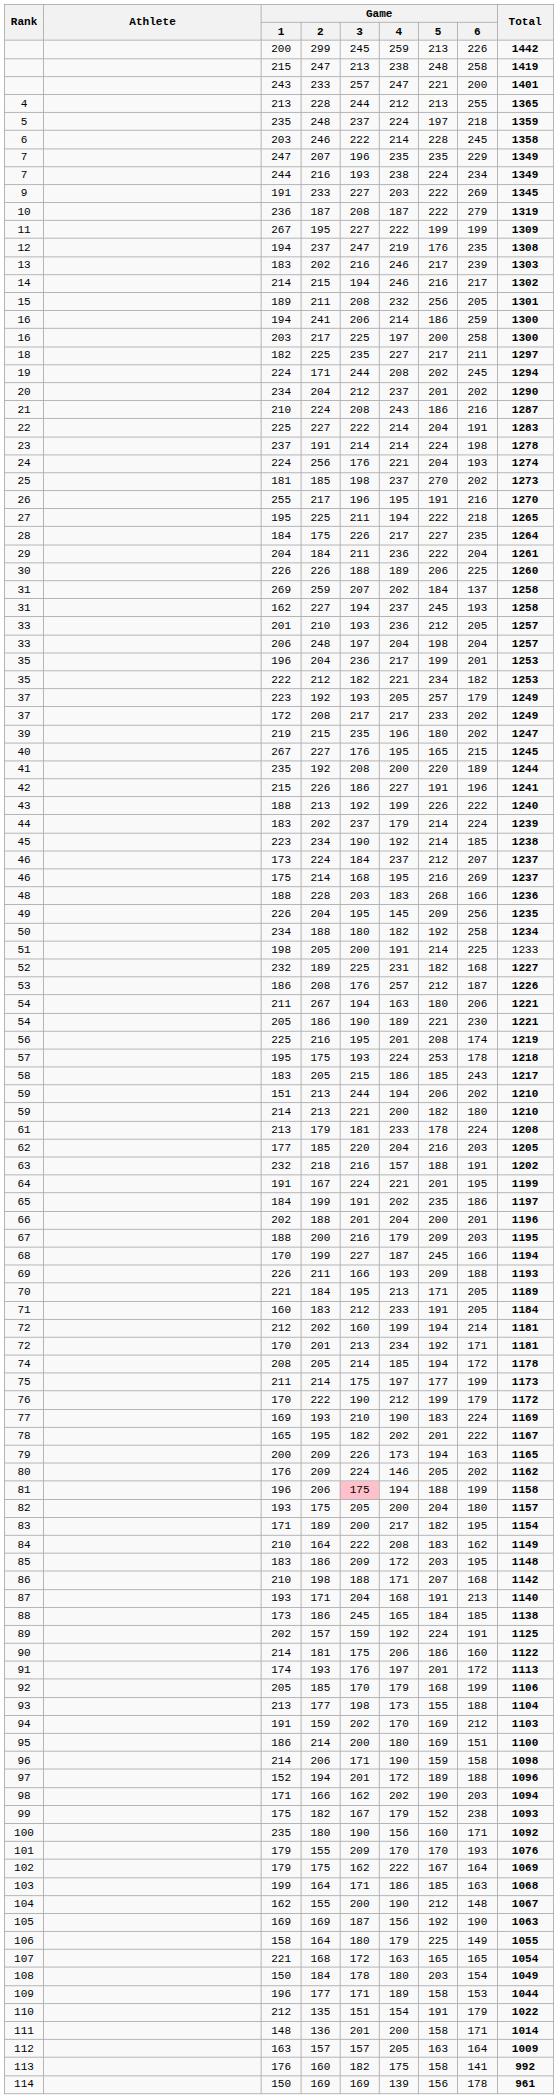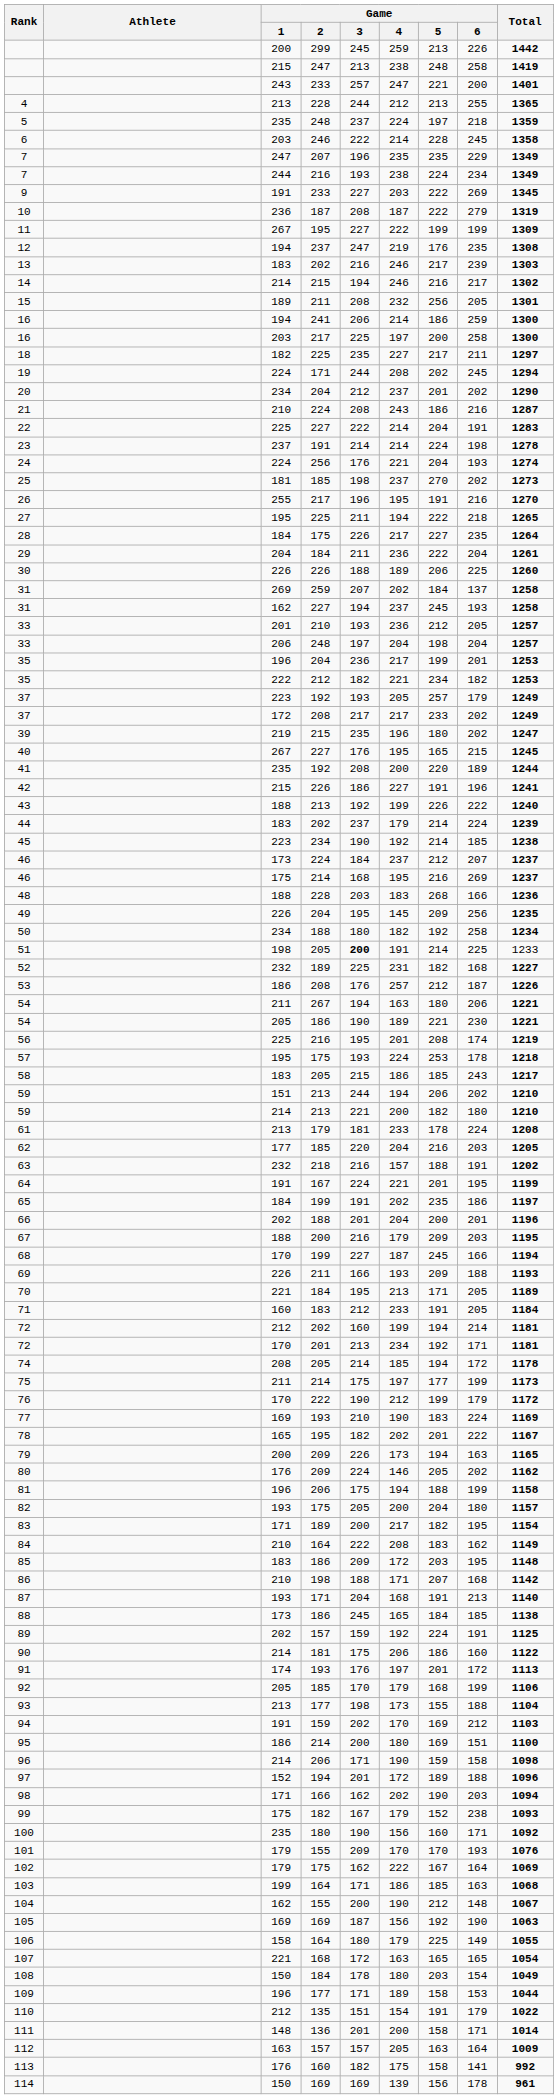(360, 950) normal -> (360, 950) bold
(360, 1490) pink background -> (360, 1490) no background
